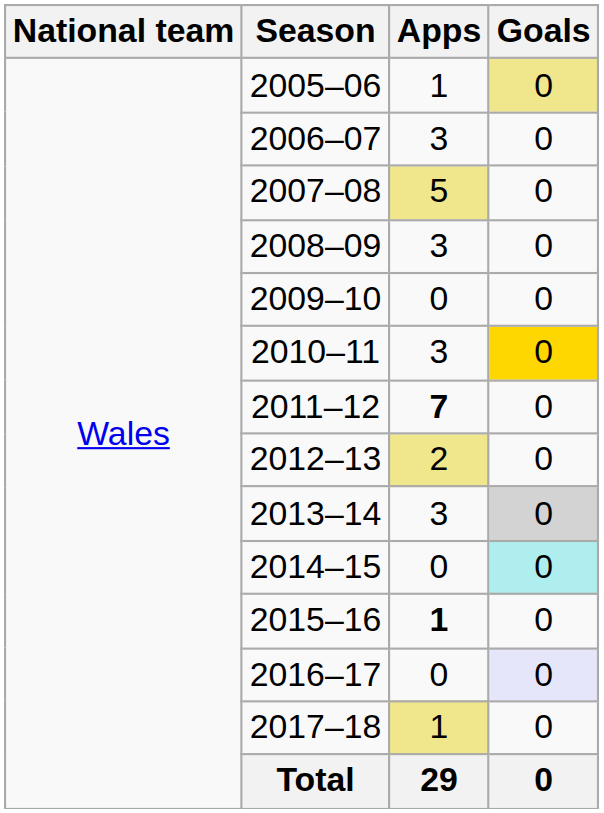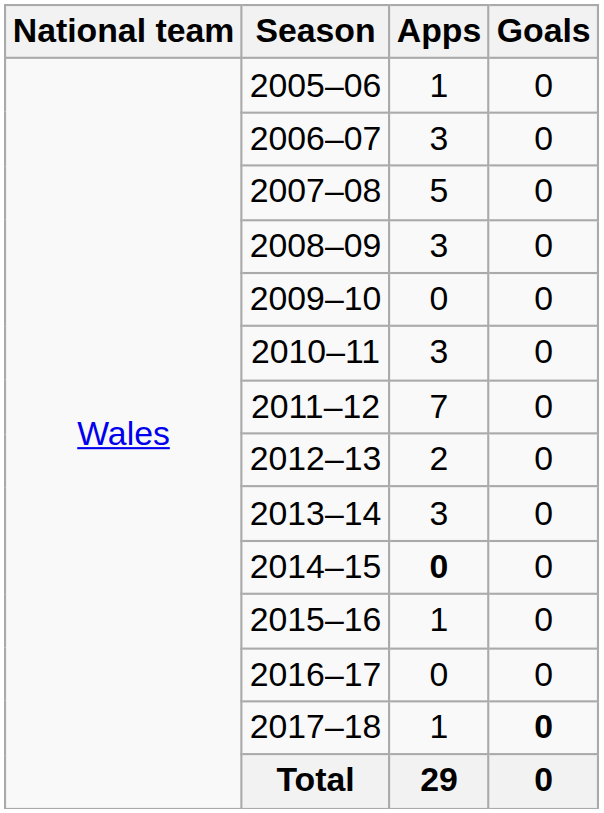(544, 84) khaki background -> (544, 84) no background
(439, 191) khaki background -> (439, 191) no background
(544, 352) gold background -> (544, 352) no background
(439, 406) bold -> (439, 406) normal
(439, 459) khaki background -> (439, 459) no background
(544, 513) lightgrey background -> (544, 513) no background
(439, 566) normal -> (439, 566) bold
(544, 566) paleturquoise background -> (544, 566) no background
(439, 620) bold -> (439, 620) normal
(544, 673) lavender background -> (544, 673) no background
(439, 727) khaki background -> (439, 727) no background
(544, 727) normal -> (544, 727) bold
